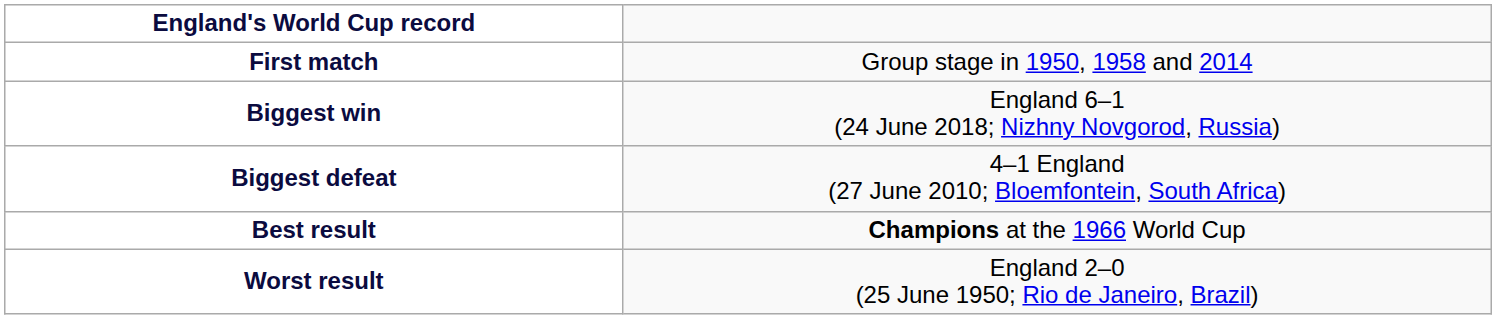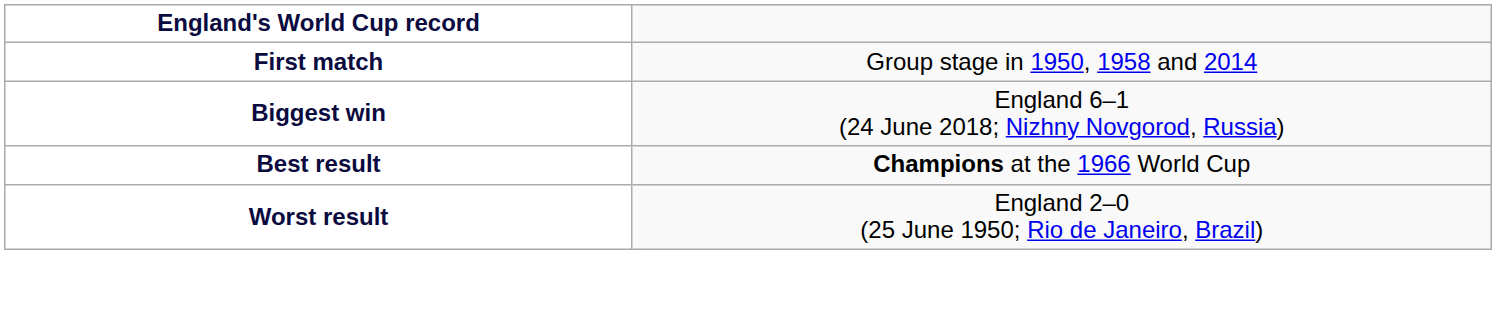- row: (314, 178)
